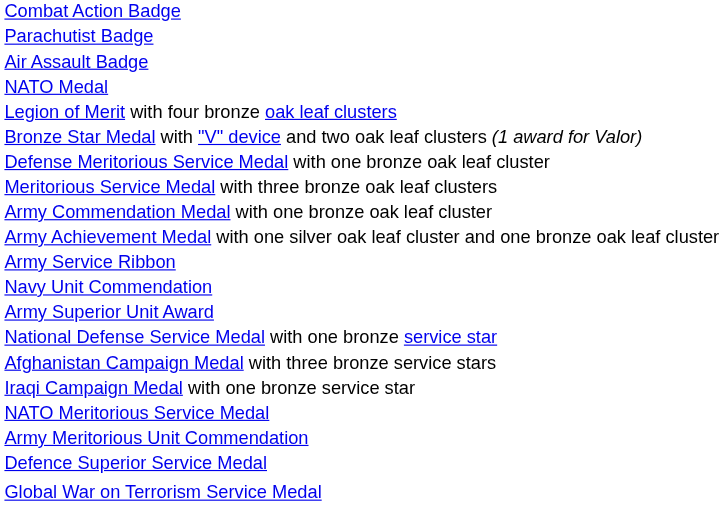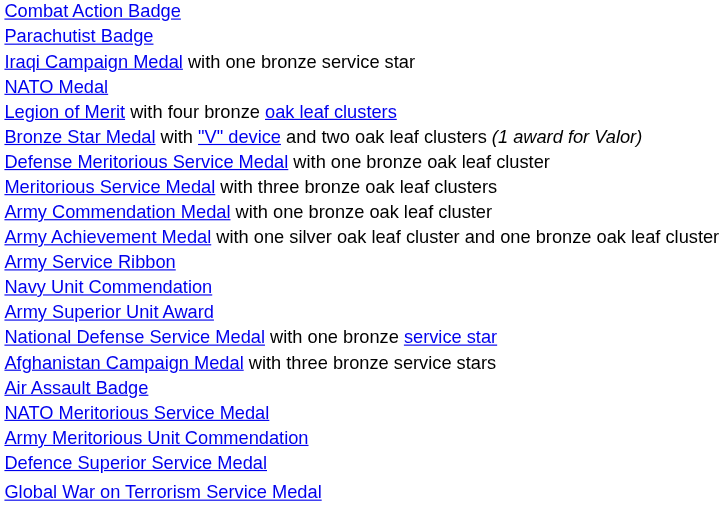(76, 61) Air Assault Badge -> (210, 61) Iraqi Campaign Medal with one bronze service star
(210, 387) Iraqi Campaign Medal with one bronze service star -> (76, 387) Air Assault Badge
